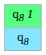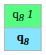(23, 39) normal -> (23, 39) bold
